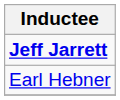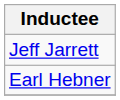(58, 49) bold -> (54, 49) normal
